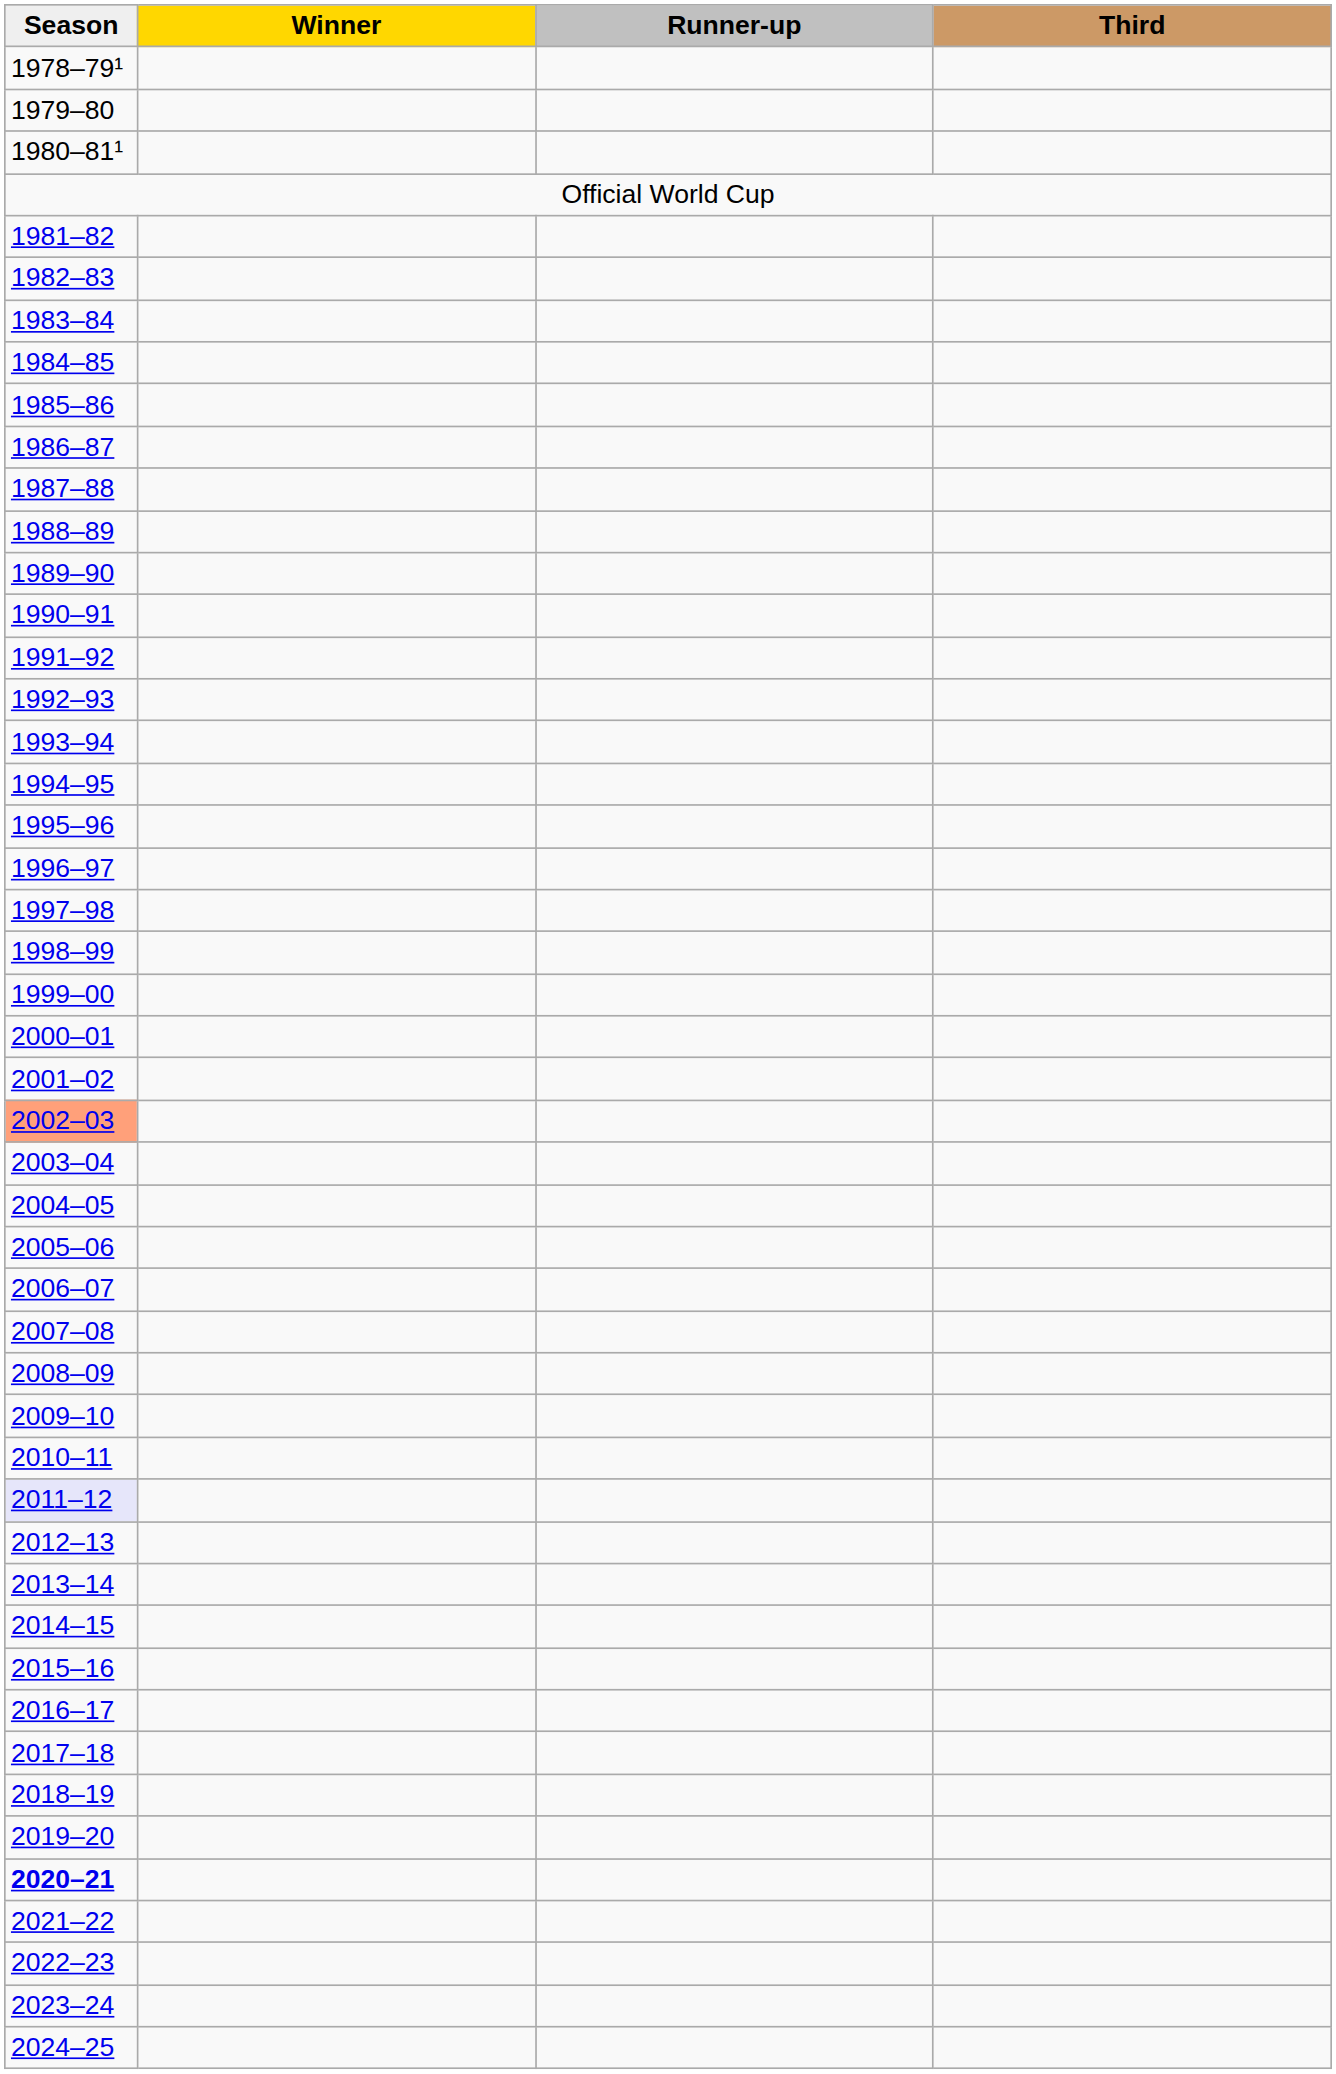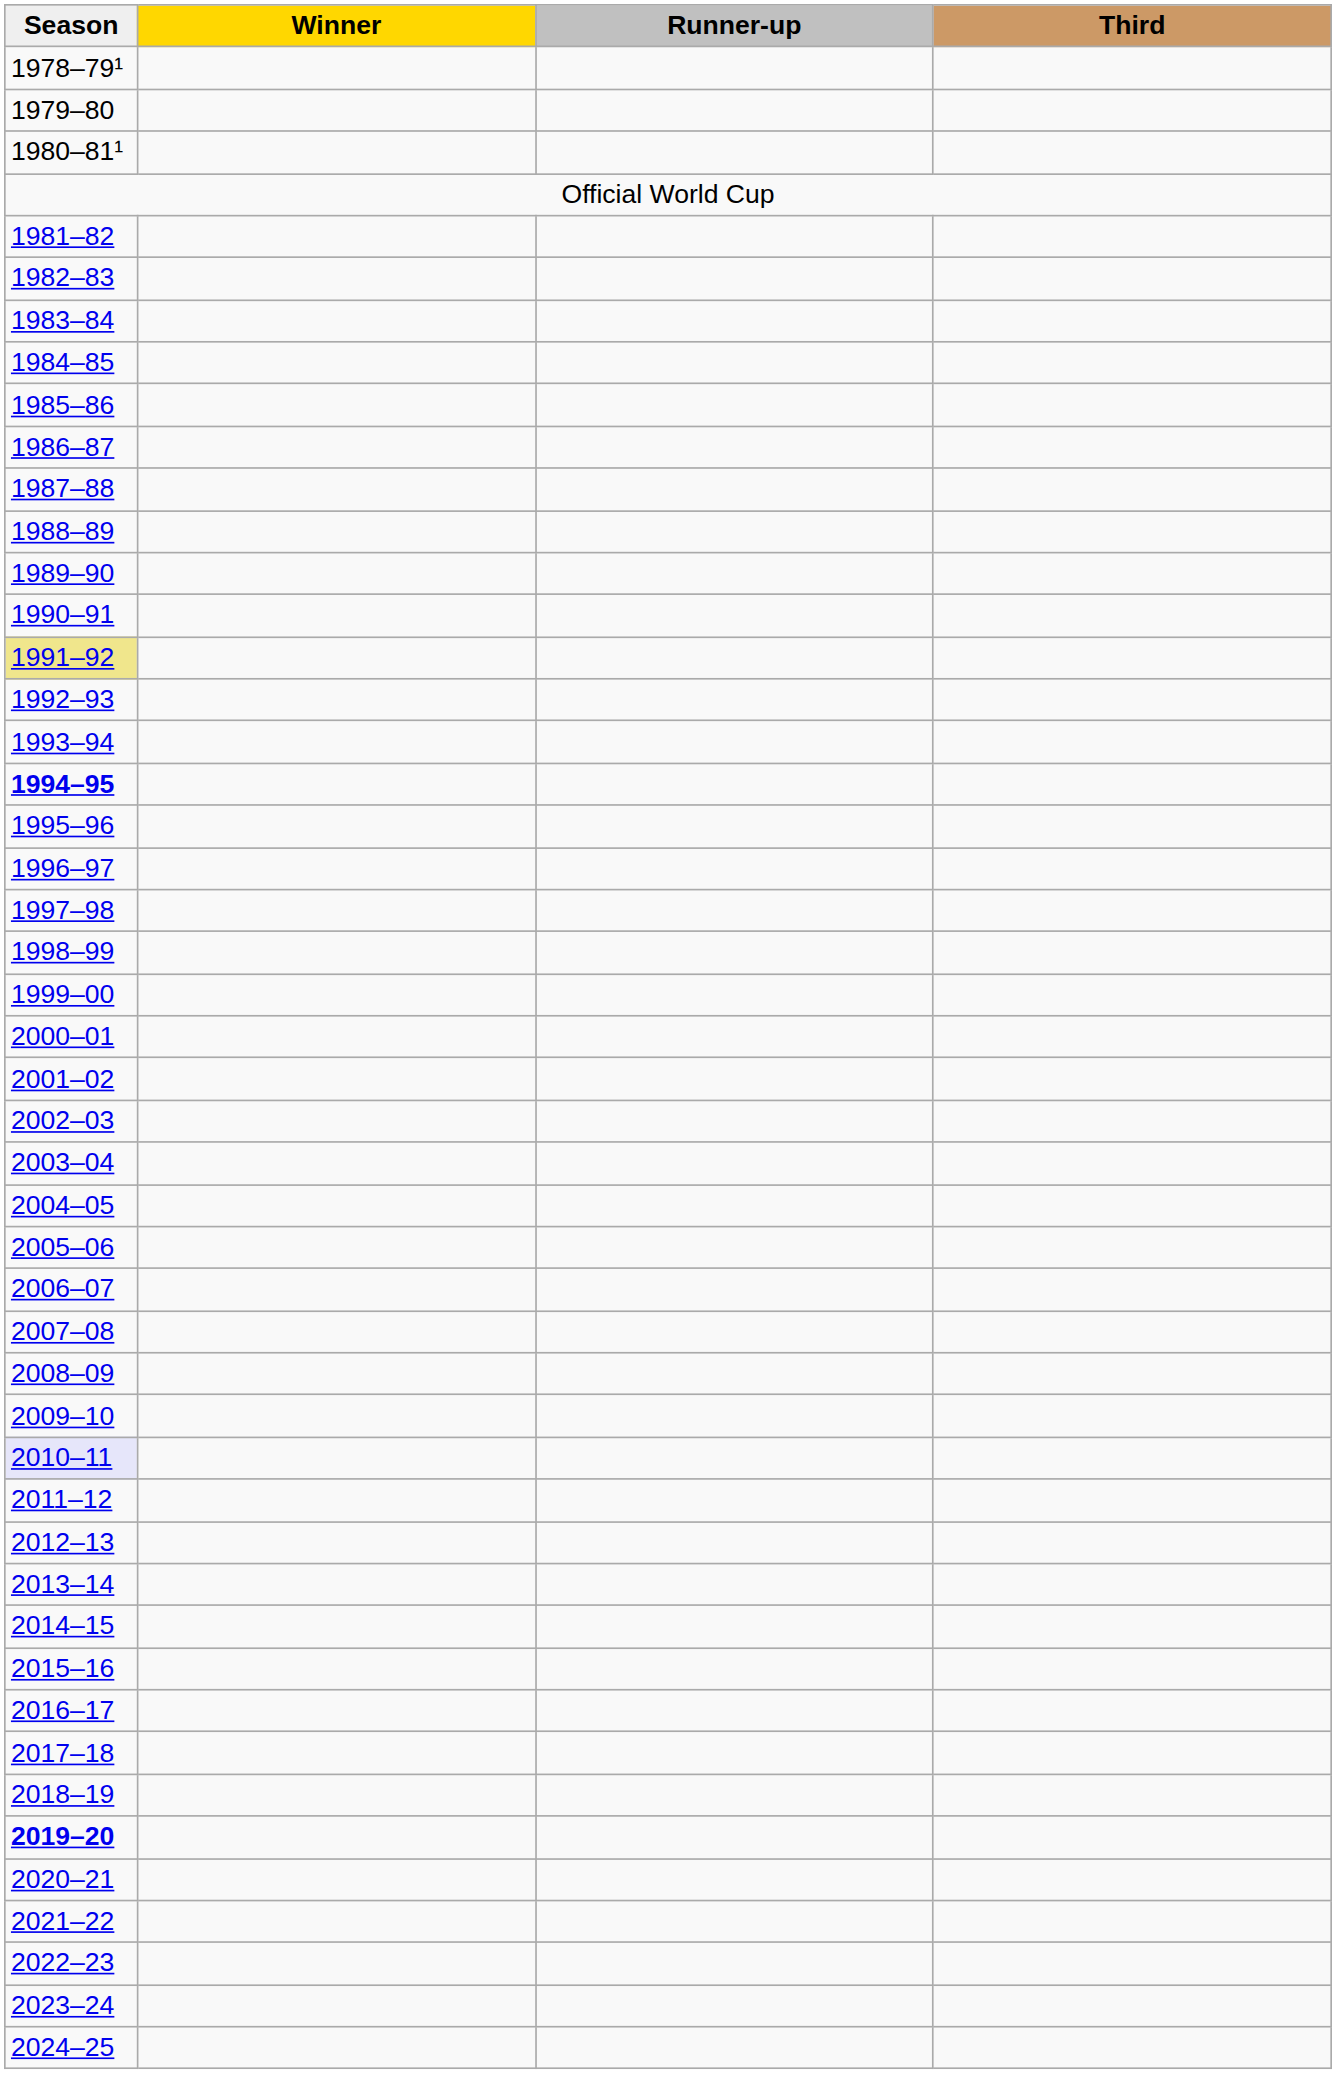(63, 657) no background -> (63, 657) khaki background
(63, 783) normal -> (63, 783) bold
(63, 1120) lightsalmon background -> (63, 1120) no background
(62, 1457) no background -> (62, 1457) lavender background
(62, 1499) lavender background -> (62, 1499) no background
(63, 1836) normal -> (63, 1836) bold
(63, 1878) bold -> (63, 1878) normal
